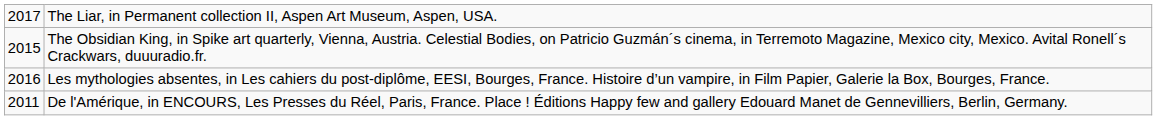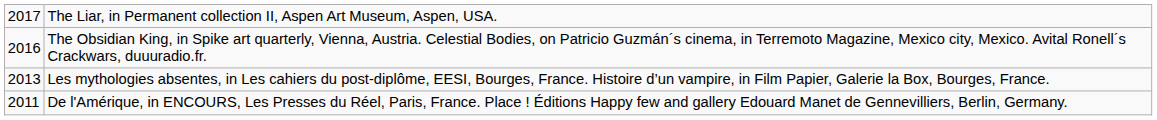(24, 47) 2015 -> (24, 47) 2016
(24, 79) 2016 -> (24, 79) 2013
